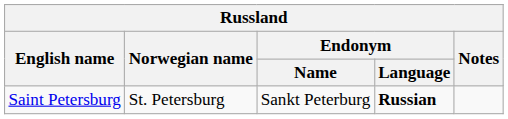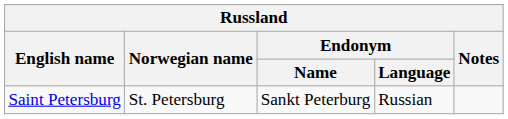(407, 99) bold -> (405, 99) normal
